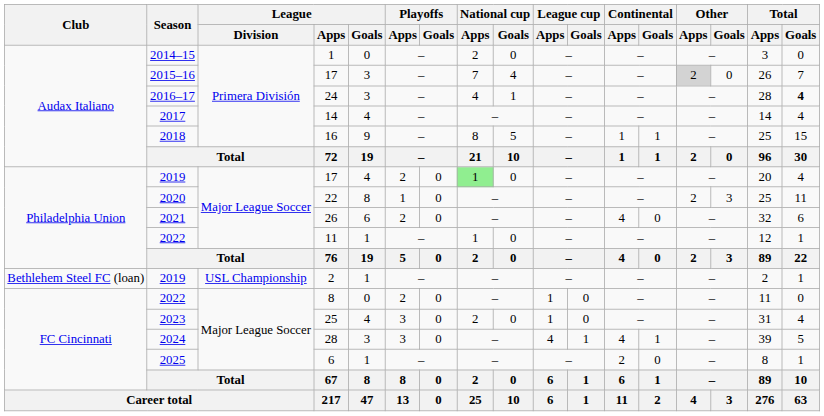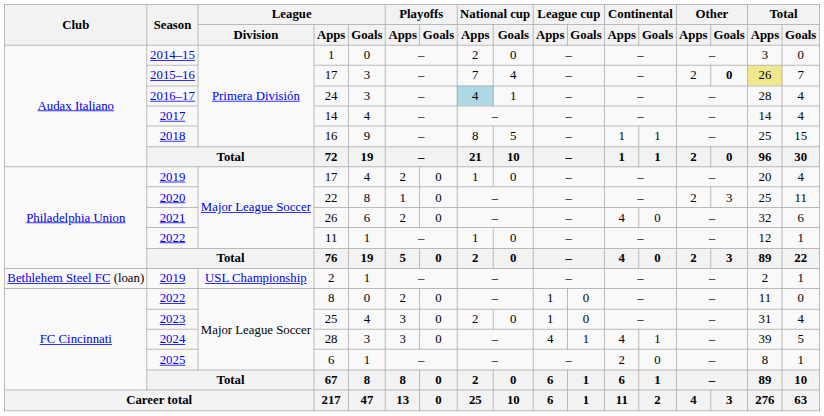(693, 75) lightgrey background -> (693, 75) no background
(729, 75) normal -> (729, 75) bold
(765, 75) no background -> (765, 75) khaki background
(475, 95) no background -> (475, 95) lightblue background
(801, 95) bold -> (801, 95) normal
(475, 177) lightgreen background -> (475, 177) no background
